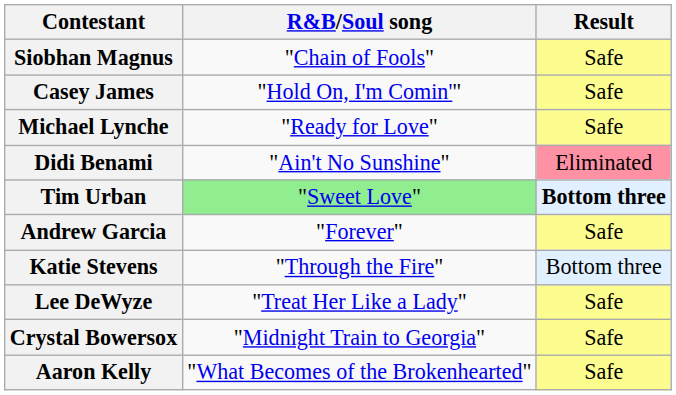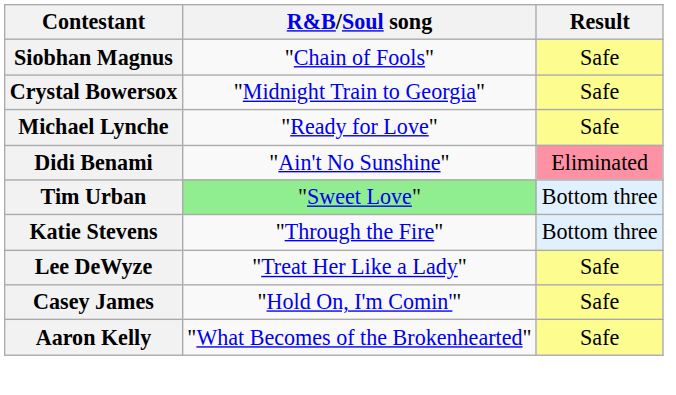rows swapped: (93, 92) <-> (93, 337)
(604, 197) bold -> (600, 197) normal
- row: (93, 232)
